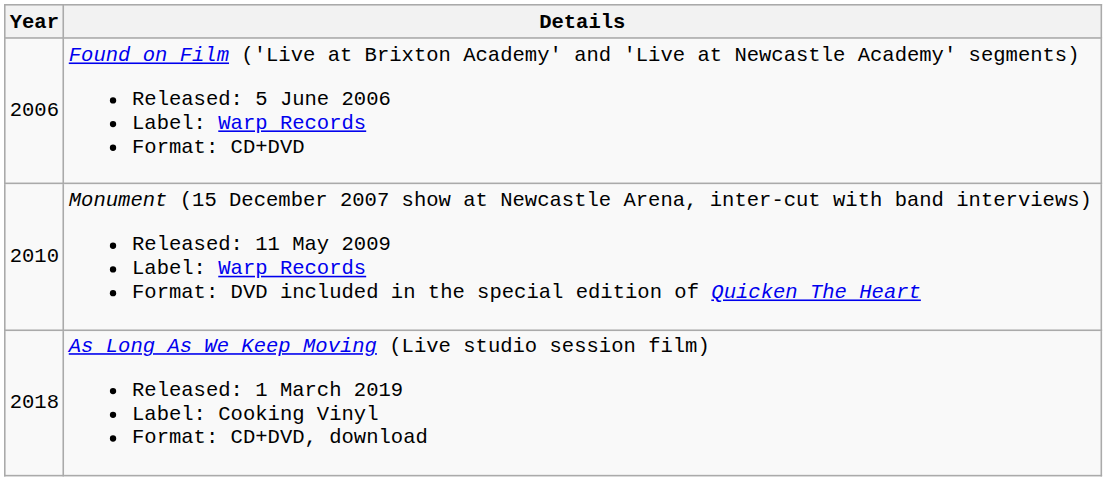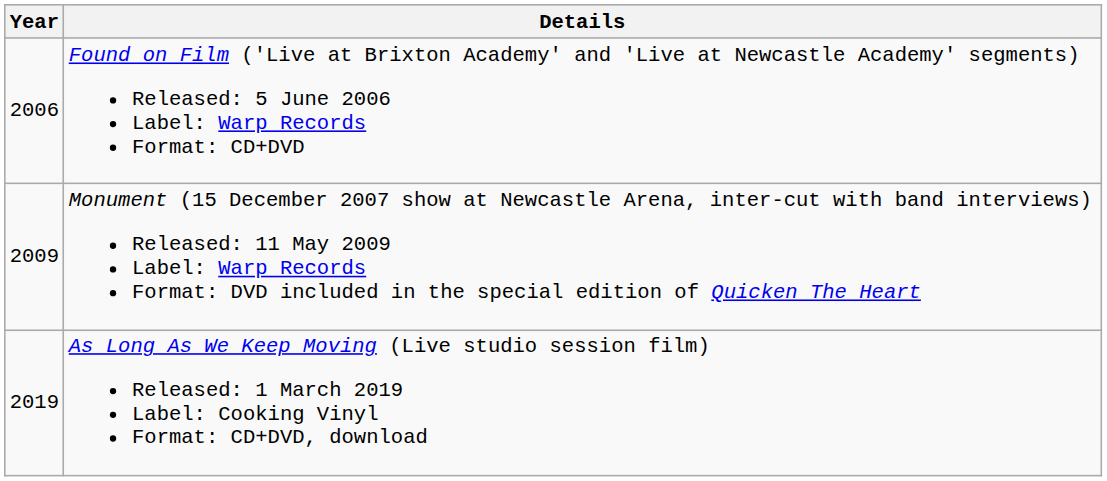(34, 257) 2010 -> (34, 257) 2009
(34, 402) 2018 -> (34, 402) 2019
